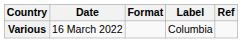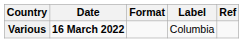(87, 29) normal -> (88, 29) bold
